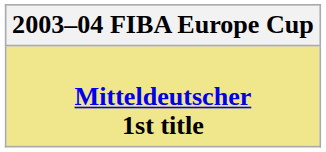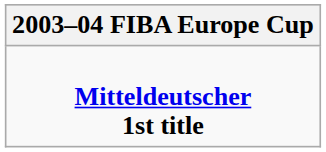(163, 110) khaki background -> (163, 110) no background
